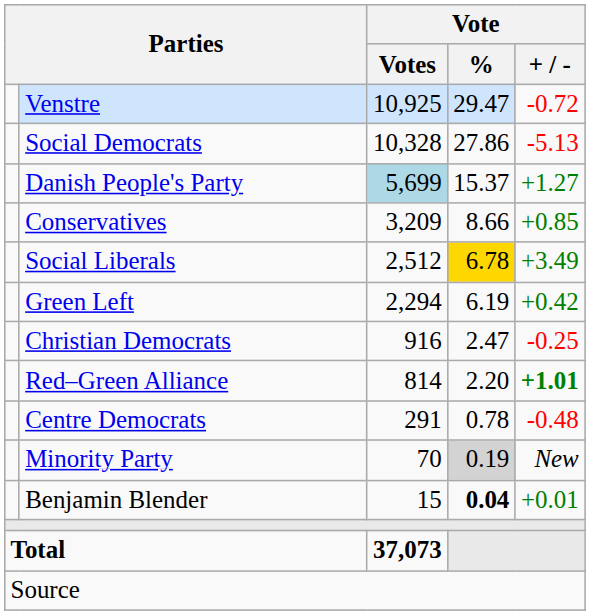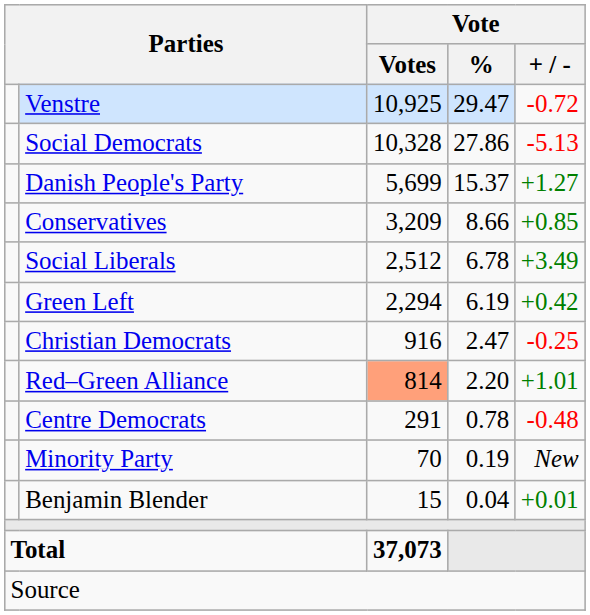(414, 182) lightblue background -> (414, 182) no background
(488, 261) gold background -> (488, 261) no background
(423, 380) no background -> (423, 380) lightsalmon background
(550, 380) bold -> (550, 380) normal
(488, 459) lightgrey background -> (488, 459) no background
(488, 499) bold -> (488, 499) normal
